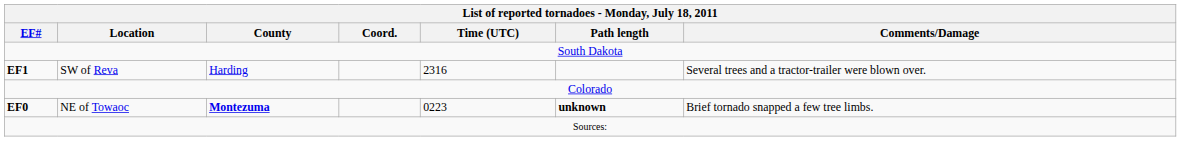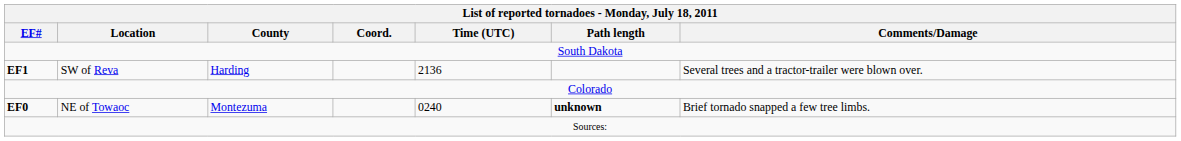(435, 70) 2316 -> (430, 70) 2136
(239, 107) bold -> (239, 107) normal
(435, 107) 0223 -> (430, 107) 0240
